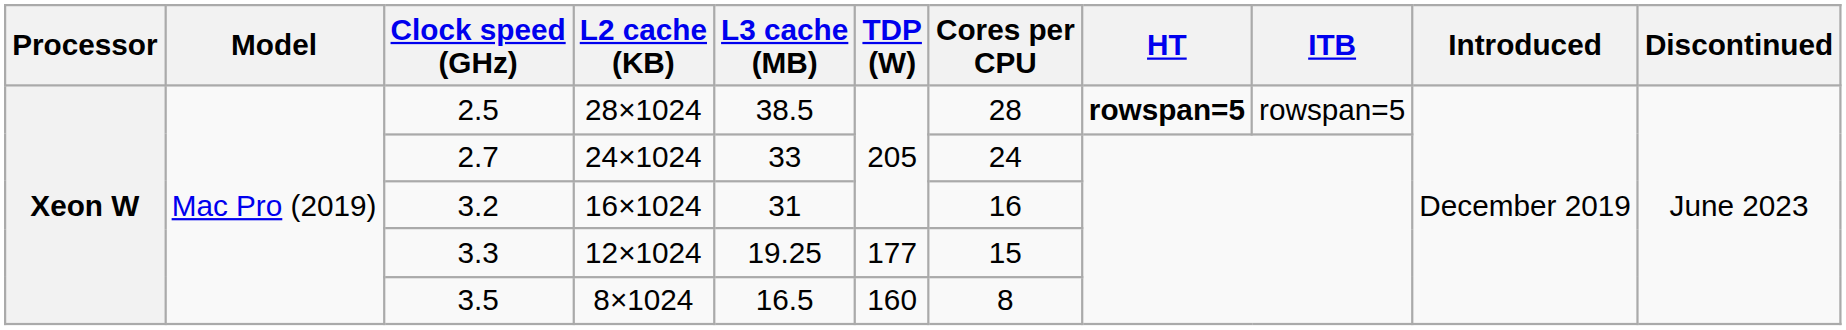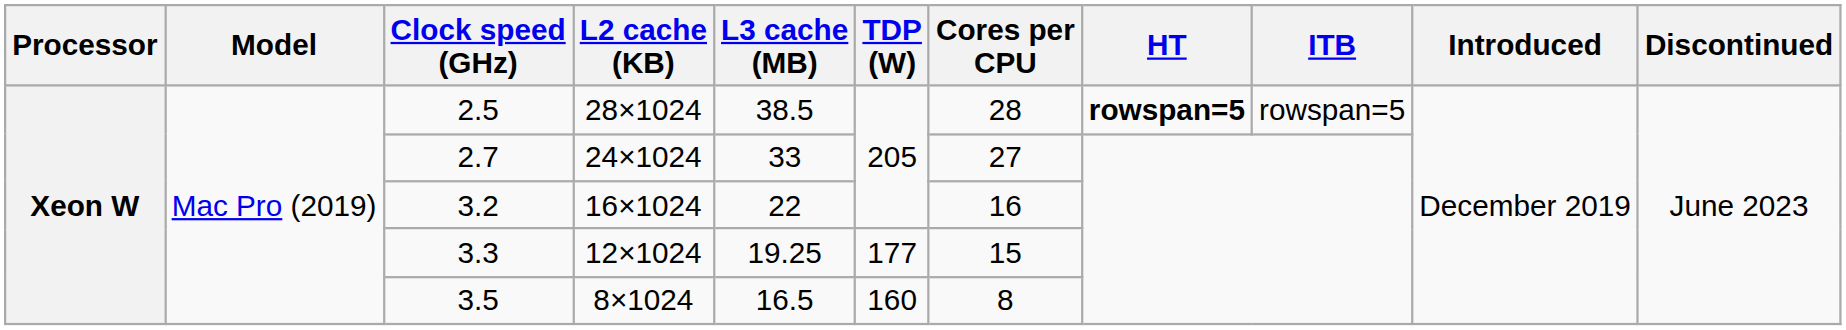(1005, 158) 24 -> (1005, 158) 27
(785, 205) 31 -> (785, 205) 22
